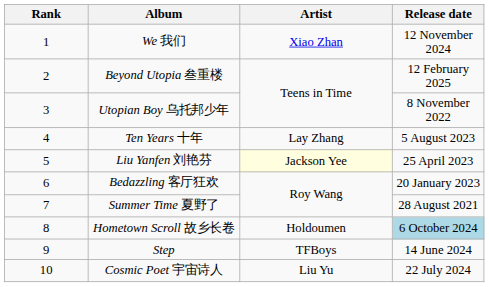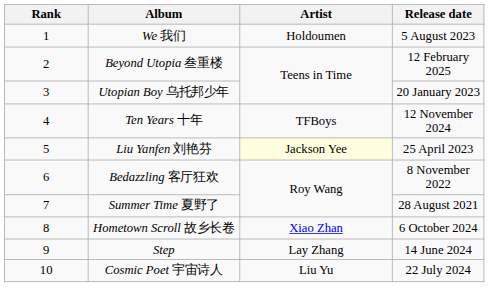(316, 41) Xiao Zhan -> (316, 35) Holdoumen
(438, 41) 12 November 2024 -> (438, 35) 5 August 2023
(438, 110) 8 November 2022 -> (438, 92) 20 January 2023
(316, 138) Lay Zhang -> (316, 120) TFBoys
(438, 138) 5 August 2023 -> (438, 120) 12 November 2024
(438, 183) 20 January 2023 -> (438, 177) 8 November 2022
(316, 228) Holdoumen -> (316, 228) Xiao Zhan
(438, 228) lightblue background -> (438, 228) no background
(316, 249) TFBoys -> (316, 249) Lay Zhang
